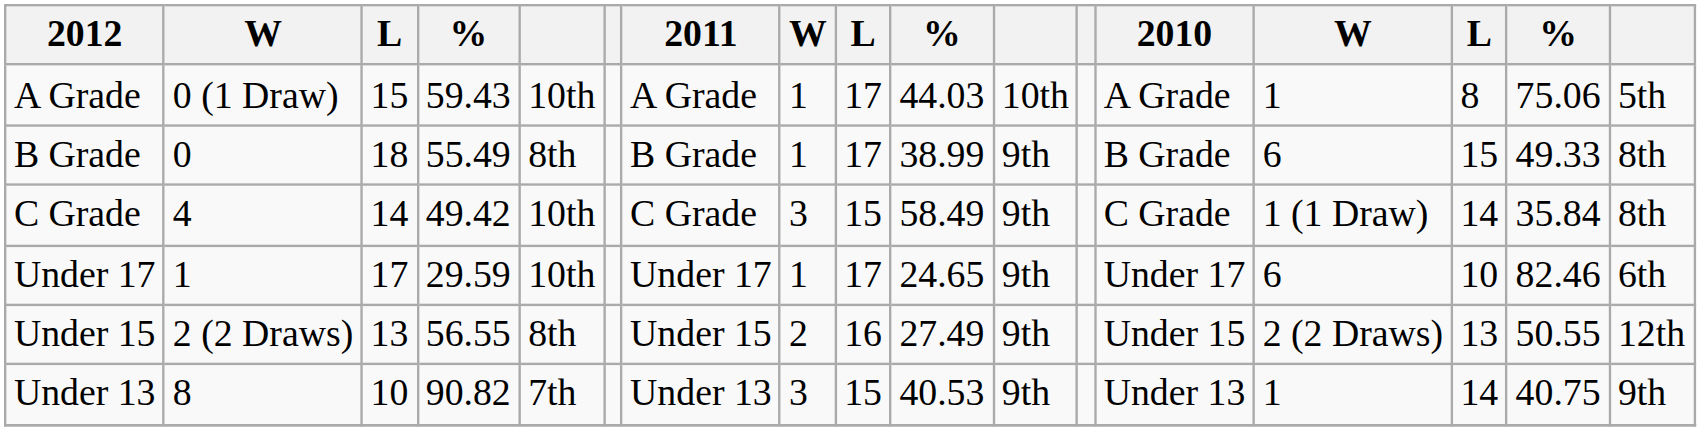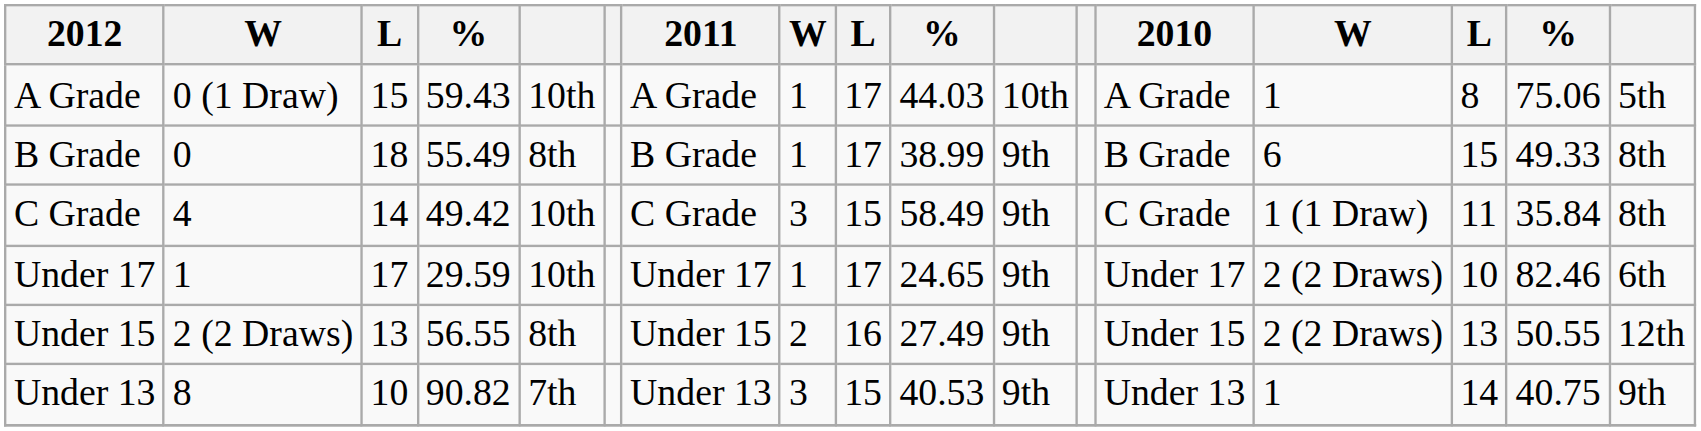(1479, 214) 14 -> (1479, 214) 11
(1272, 273) 6 -> (1353, 273) 2 (2 Draws)
